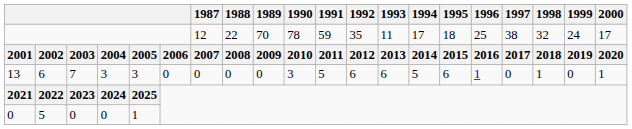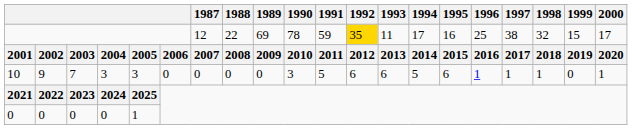(262, 34) 70 -> (262, 34) 69
(356, 34) no background -> (356, 34) gold background
(449, 34) 18 -> (449, 34) 16
(574, 34) 24 -> (574, 34) 15
(14, 74) 13 -> (14, 74) 10
(42, 74) 6 -> (42, 74) 9
(508, 74) 0 -> (508, 74) 1
(42, 114) 5 -> (42, 114) 0
